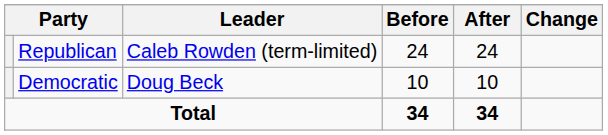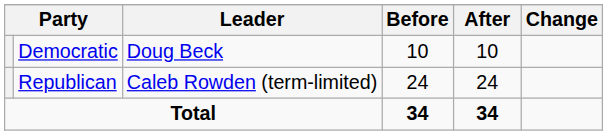rows swapped: (67, 51) <-> (68, 82)
